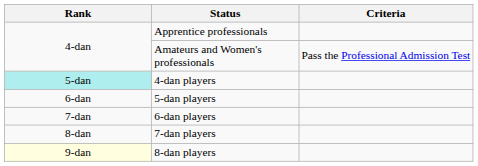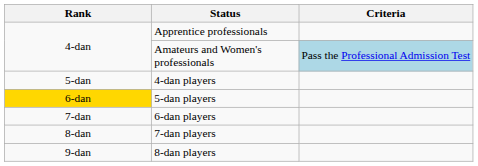(386, 55) no background -> (386, 55) lightblue background
(78, 80) paleturquoise background -> (78, 80) no background
(78, 98) no background -> (78, 98) gold background
(78, 152) lightyellow background -> (78, 152) no background
